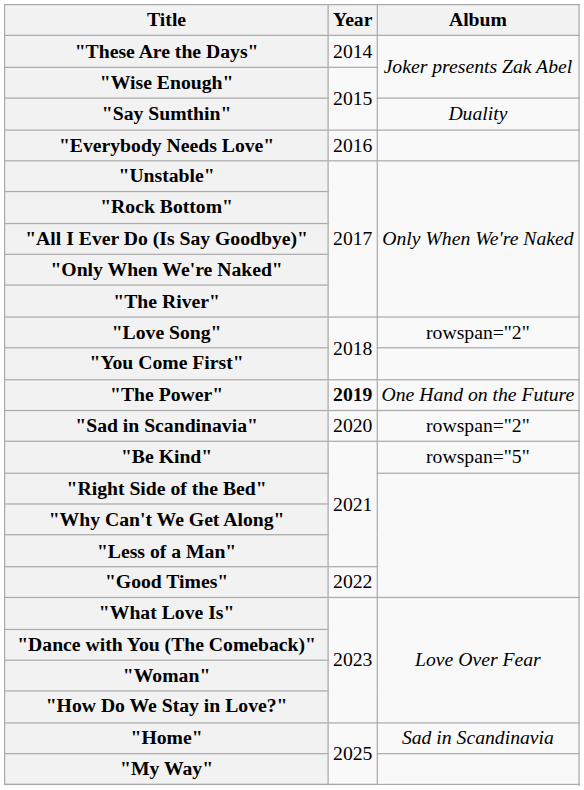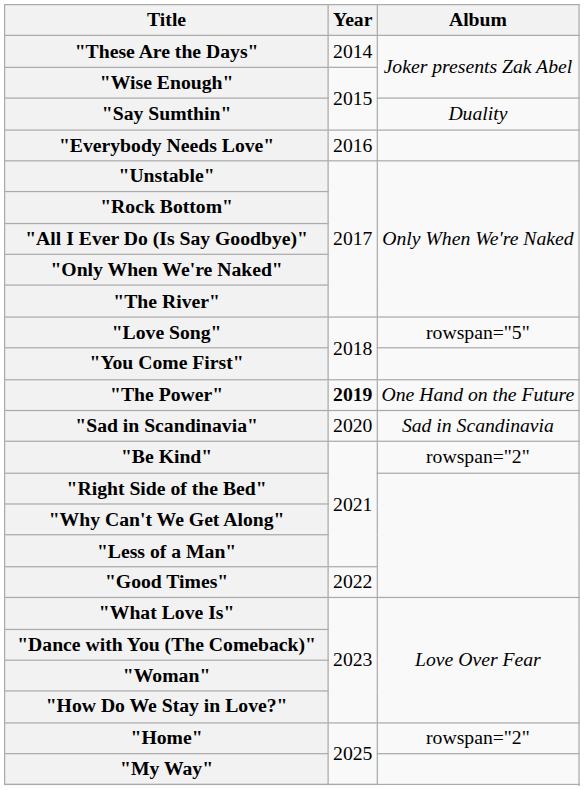(478, 332) rowspan="2" -> (478, 332) rowspan="5"
(478, 425) rowspan="2" -> (478, 425) Sad in Scandinavia
(478, 457) rowspan="5" -> (478, 457) rowspan="2"
(478, 737) Sad in Scandinavia -> (478, 737) rowspan="2"
